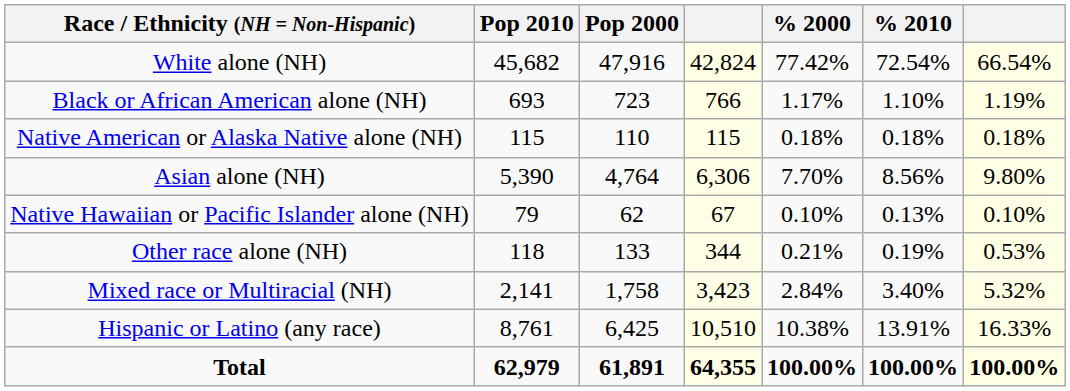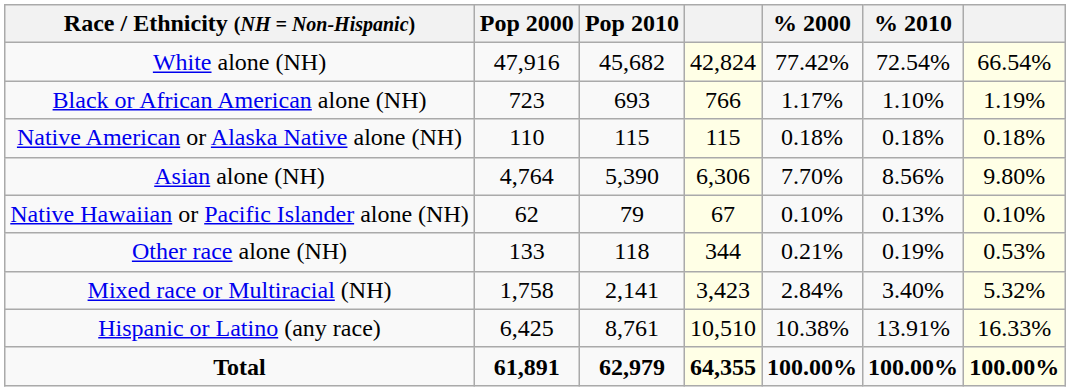columns swapped: (632, 23) <-> (527, 23)
